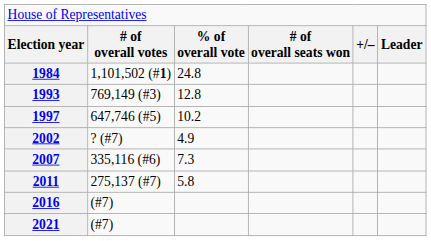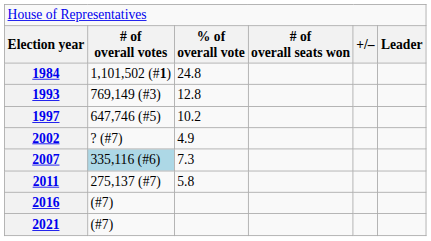(125, 159) no background -> (125, 159) lightblue background
